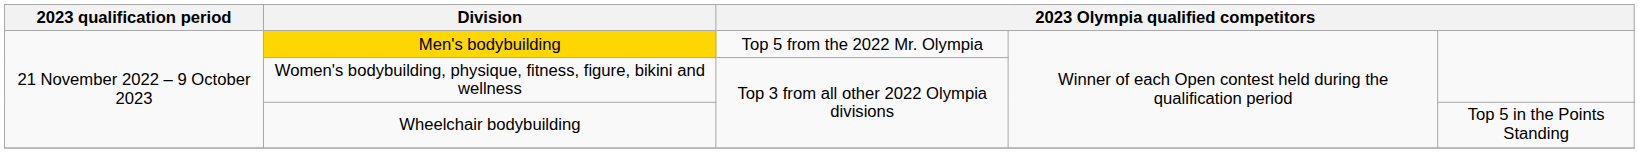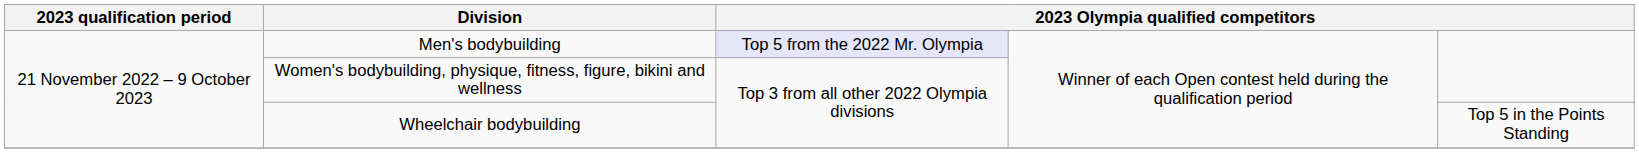(490, 44) gold background -> (490, 44) no background
(862, 44) no background -> (862, 44) lavender background
